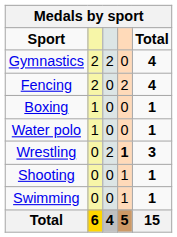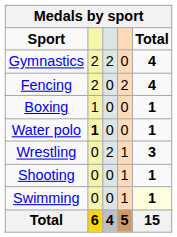(95, 130) normal -> (95, 130) bold
(124, 153) bold -> (124, 153) normal
(152, 198) no background -> (152, 198) lightyellow background
